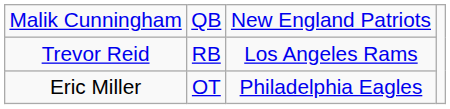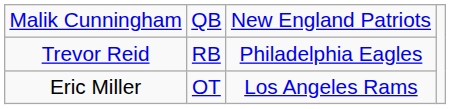(331, 53) Los Angeles Rams -> (331, 53) Philadelphia Eagles
(331, 86) Philadelphia Eagles -> (331, 86) Los Angeles Rams
